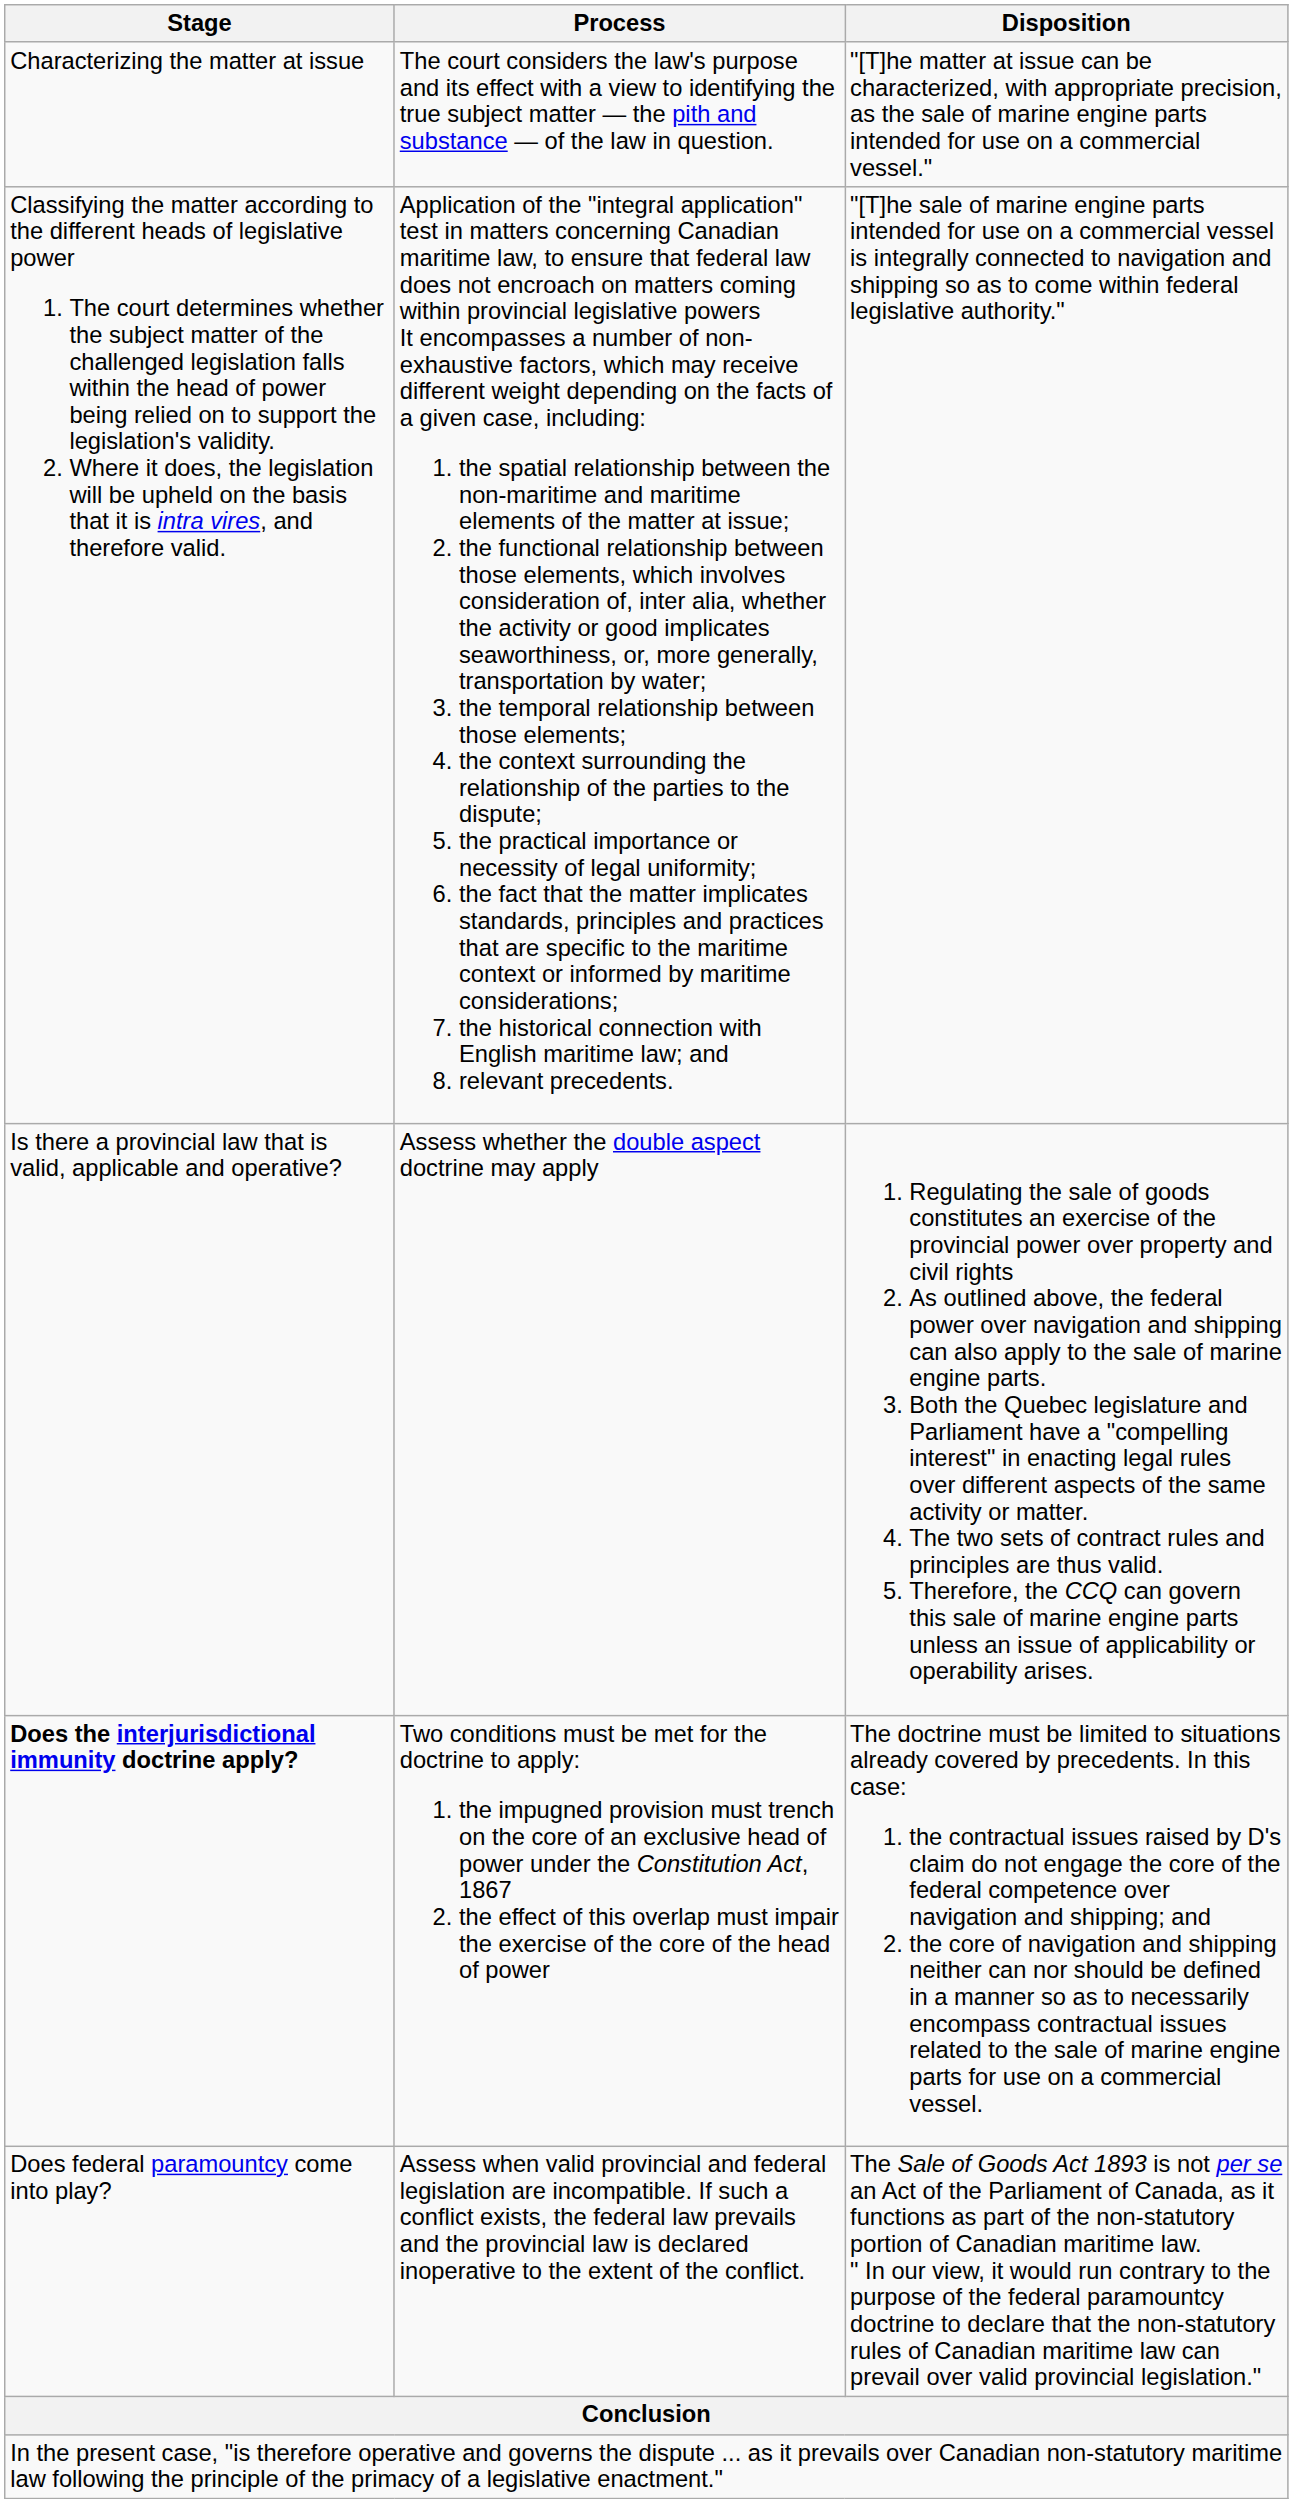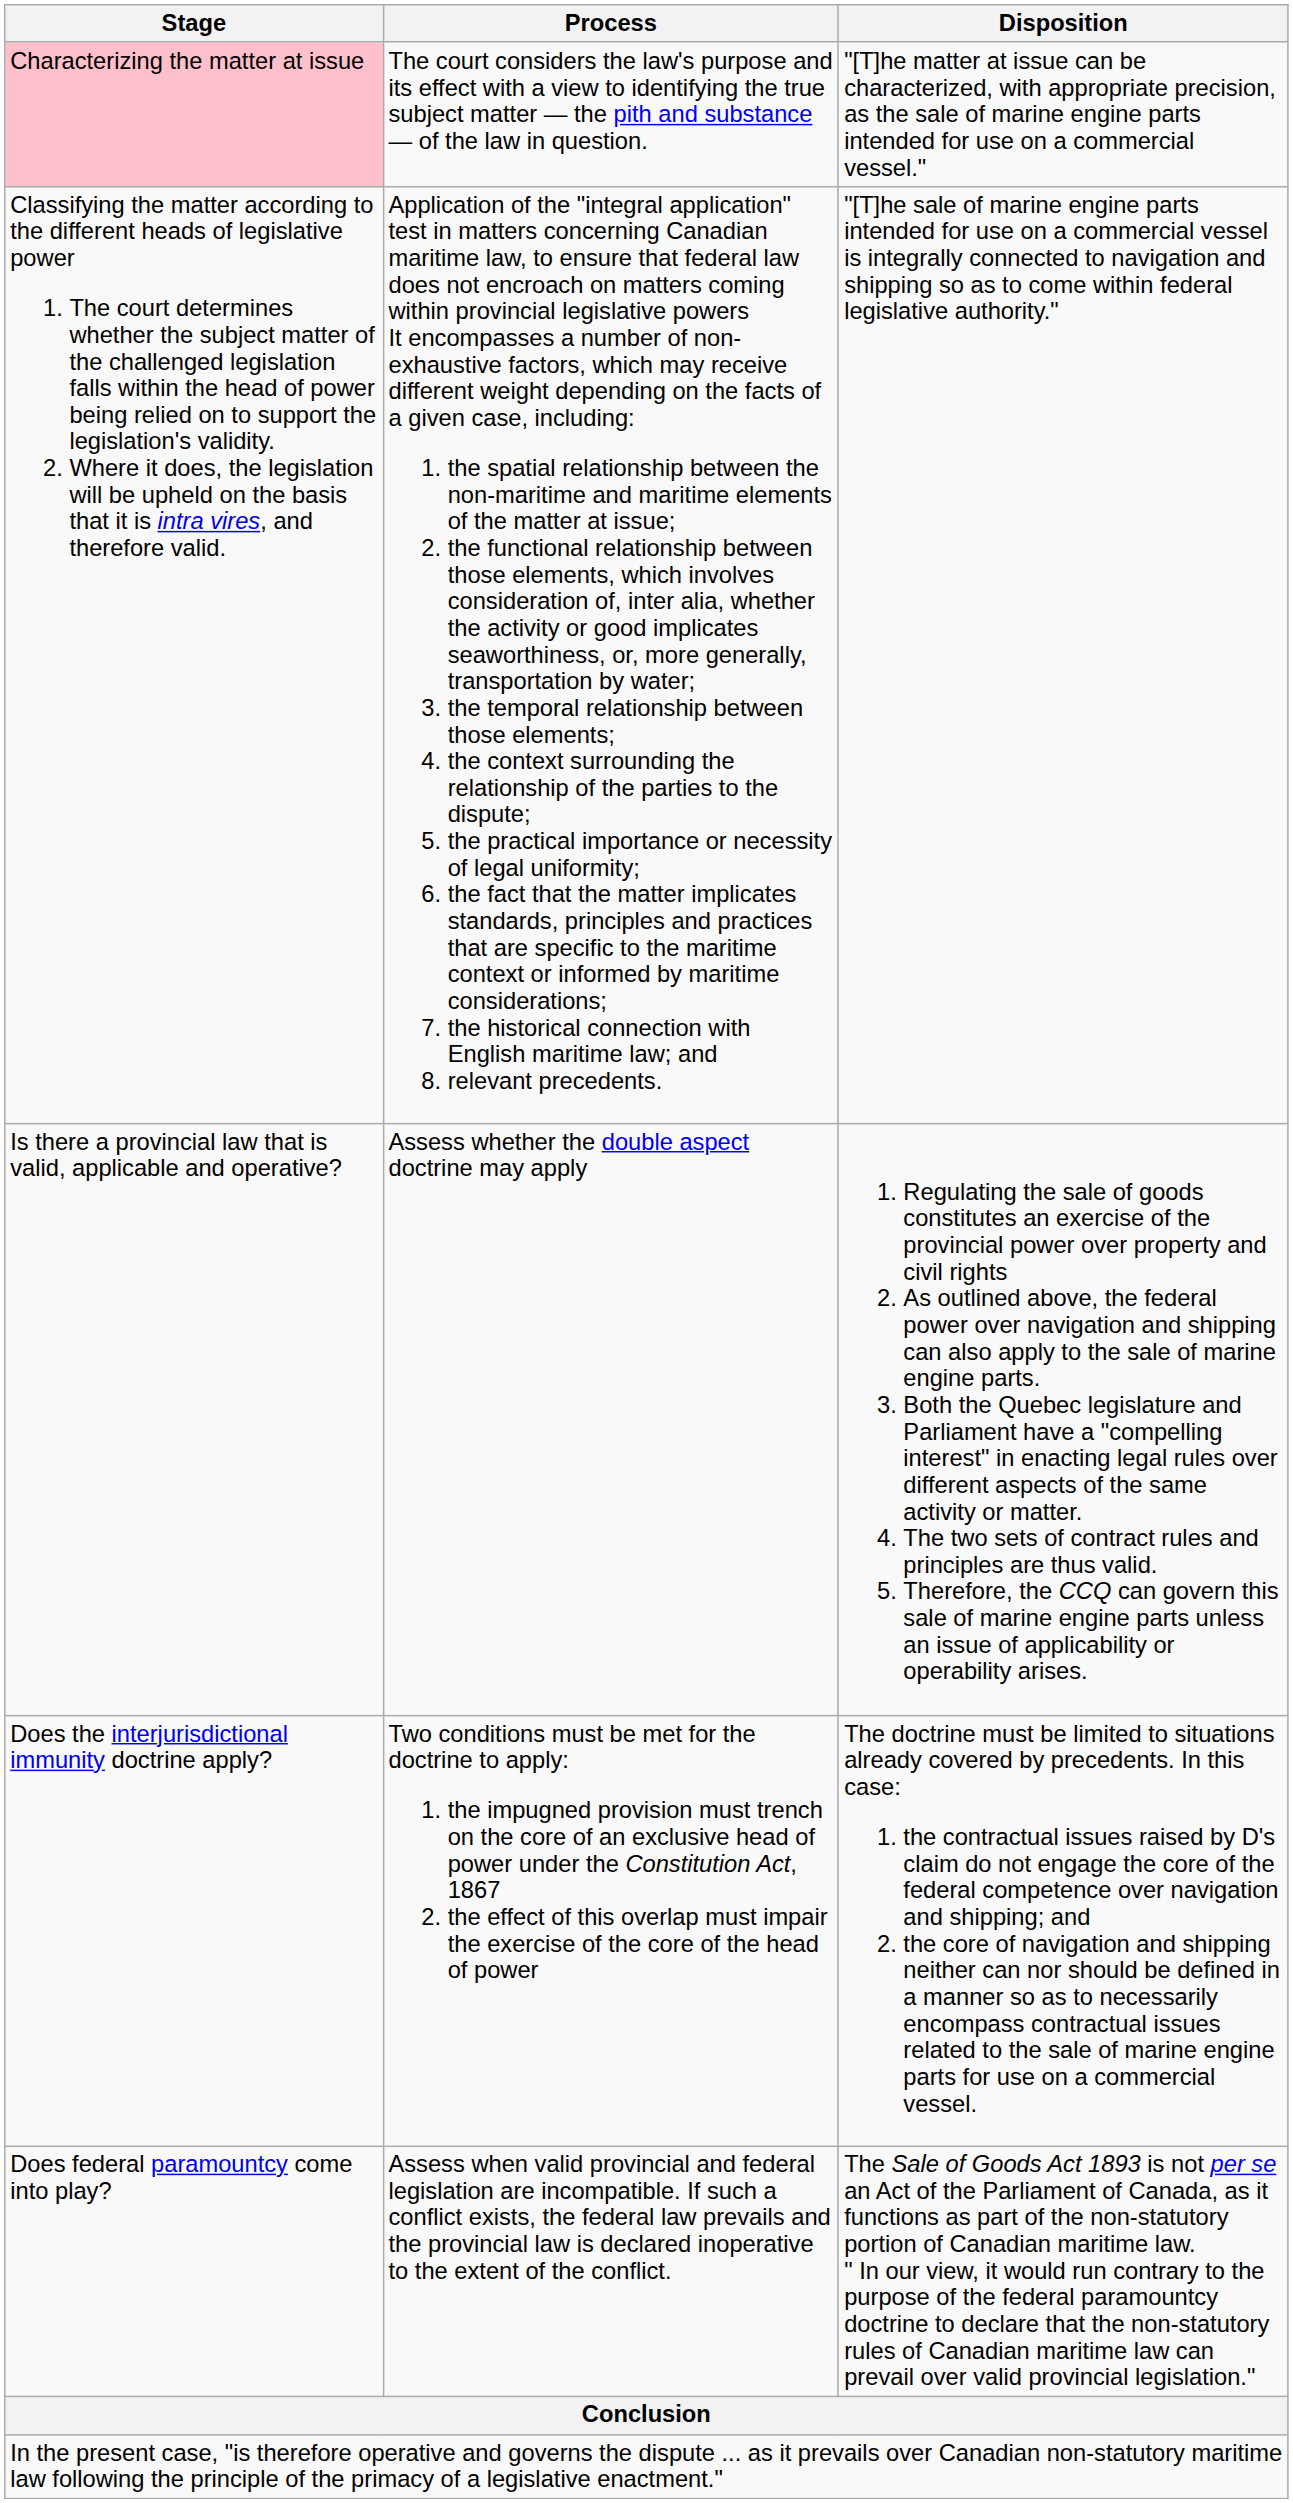(187, 60) no background -> (187, 60) pink background
(163, 1746) bold -> (149, 1746) normal
